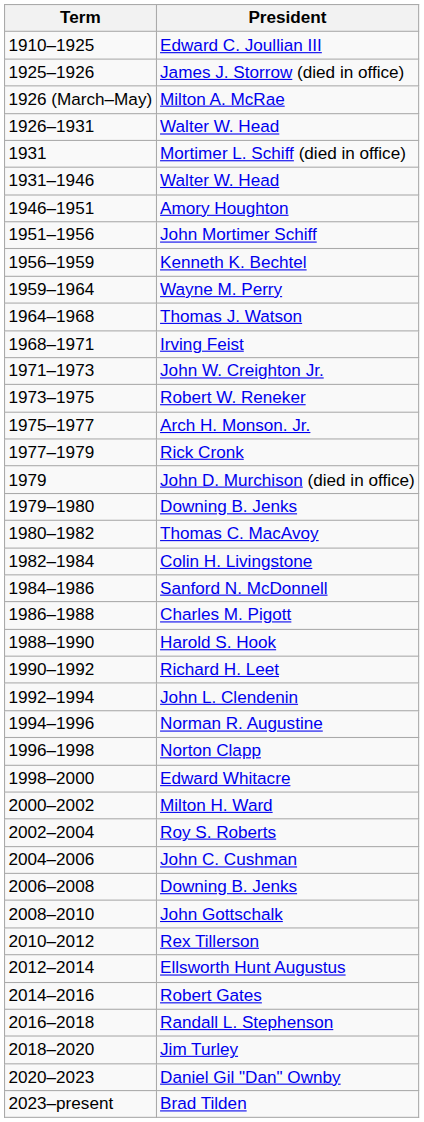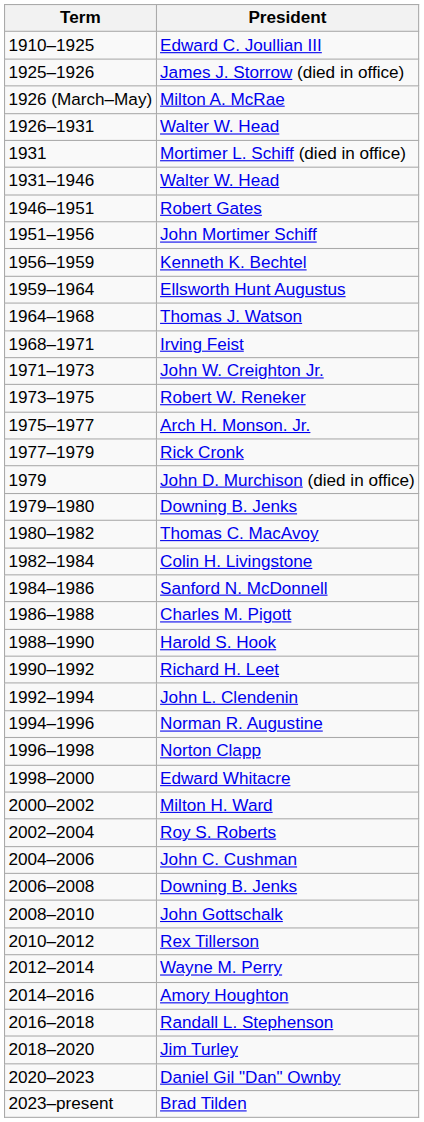(224, 208) Amory Houghton -> (211, 208) Robert Gates
(221, 289) Wayne M. Perry -> (253, 289) Ellsworth Hunt Augustus
(253, 968) Ellsworth Hunt Augustus -> (221, 968) Wayne M. Perry
(211, 995) Robert Gates -> (224, 995) Amory Houghton
